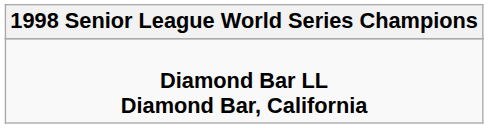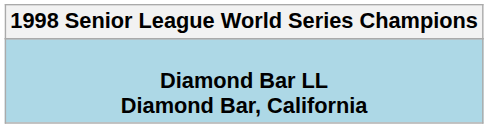(244, 92) no background -> (244, 92) lightblue background
